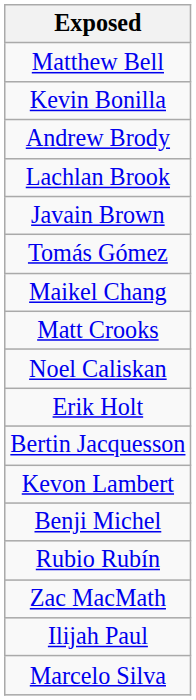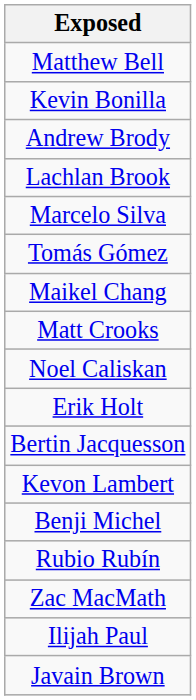(98, 215) Javain Brown -> (98, 215) Marcelo Silva
(98, 675) Marcelo Silva -> (98, 675) Javain Brown
